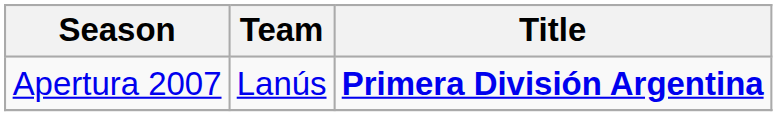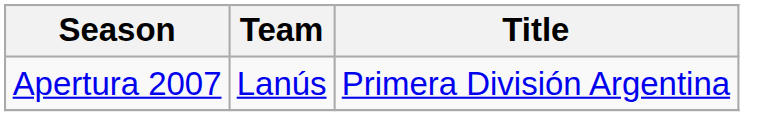(553, 82) bold -> (536, 82) normal
